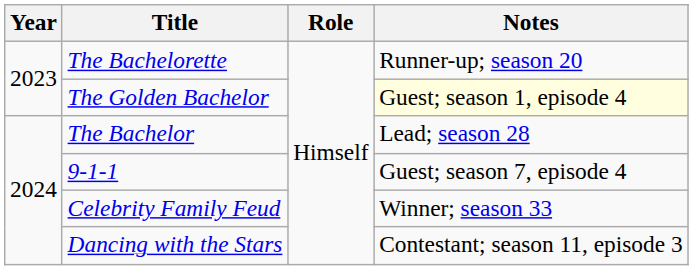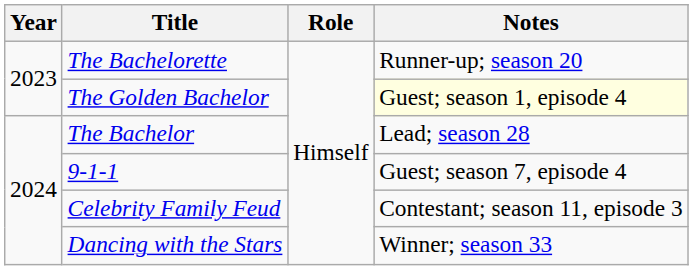(466, 208) Winner; season 33 -> (531, 208) Contestant; season 11, episode 3
(531, 245) Contestant; season 11, episode 3 -> (466, 245) Winner; season 33
